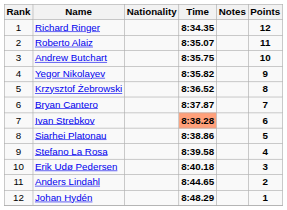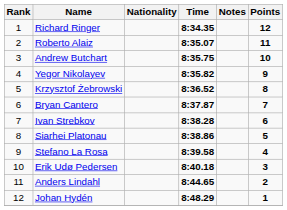(198, 120) lightsalmon background -> (198, 120) no background
